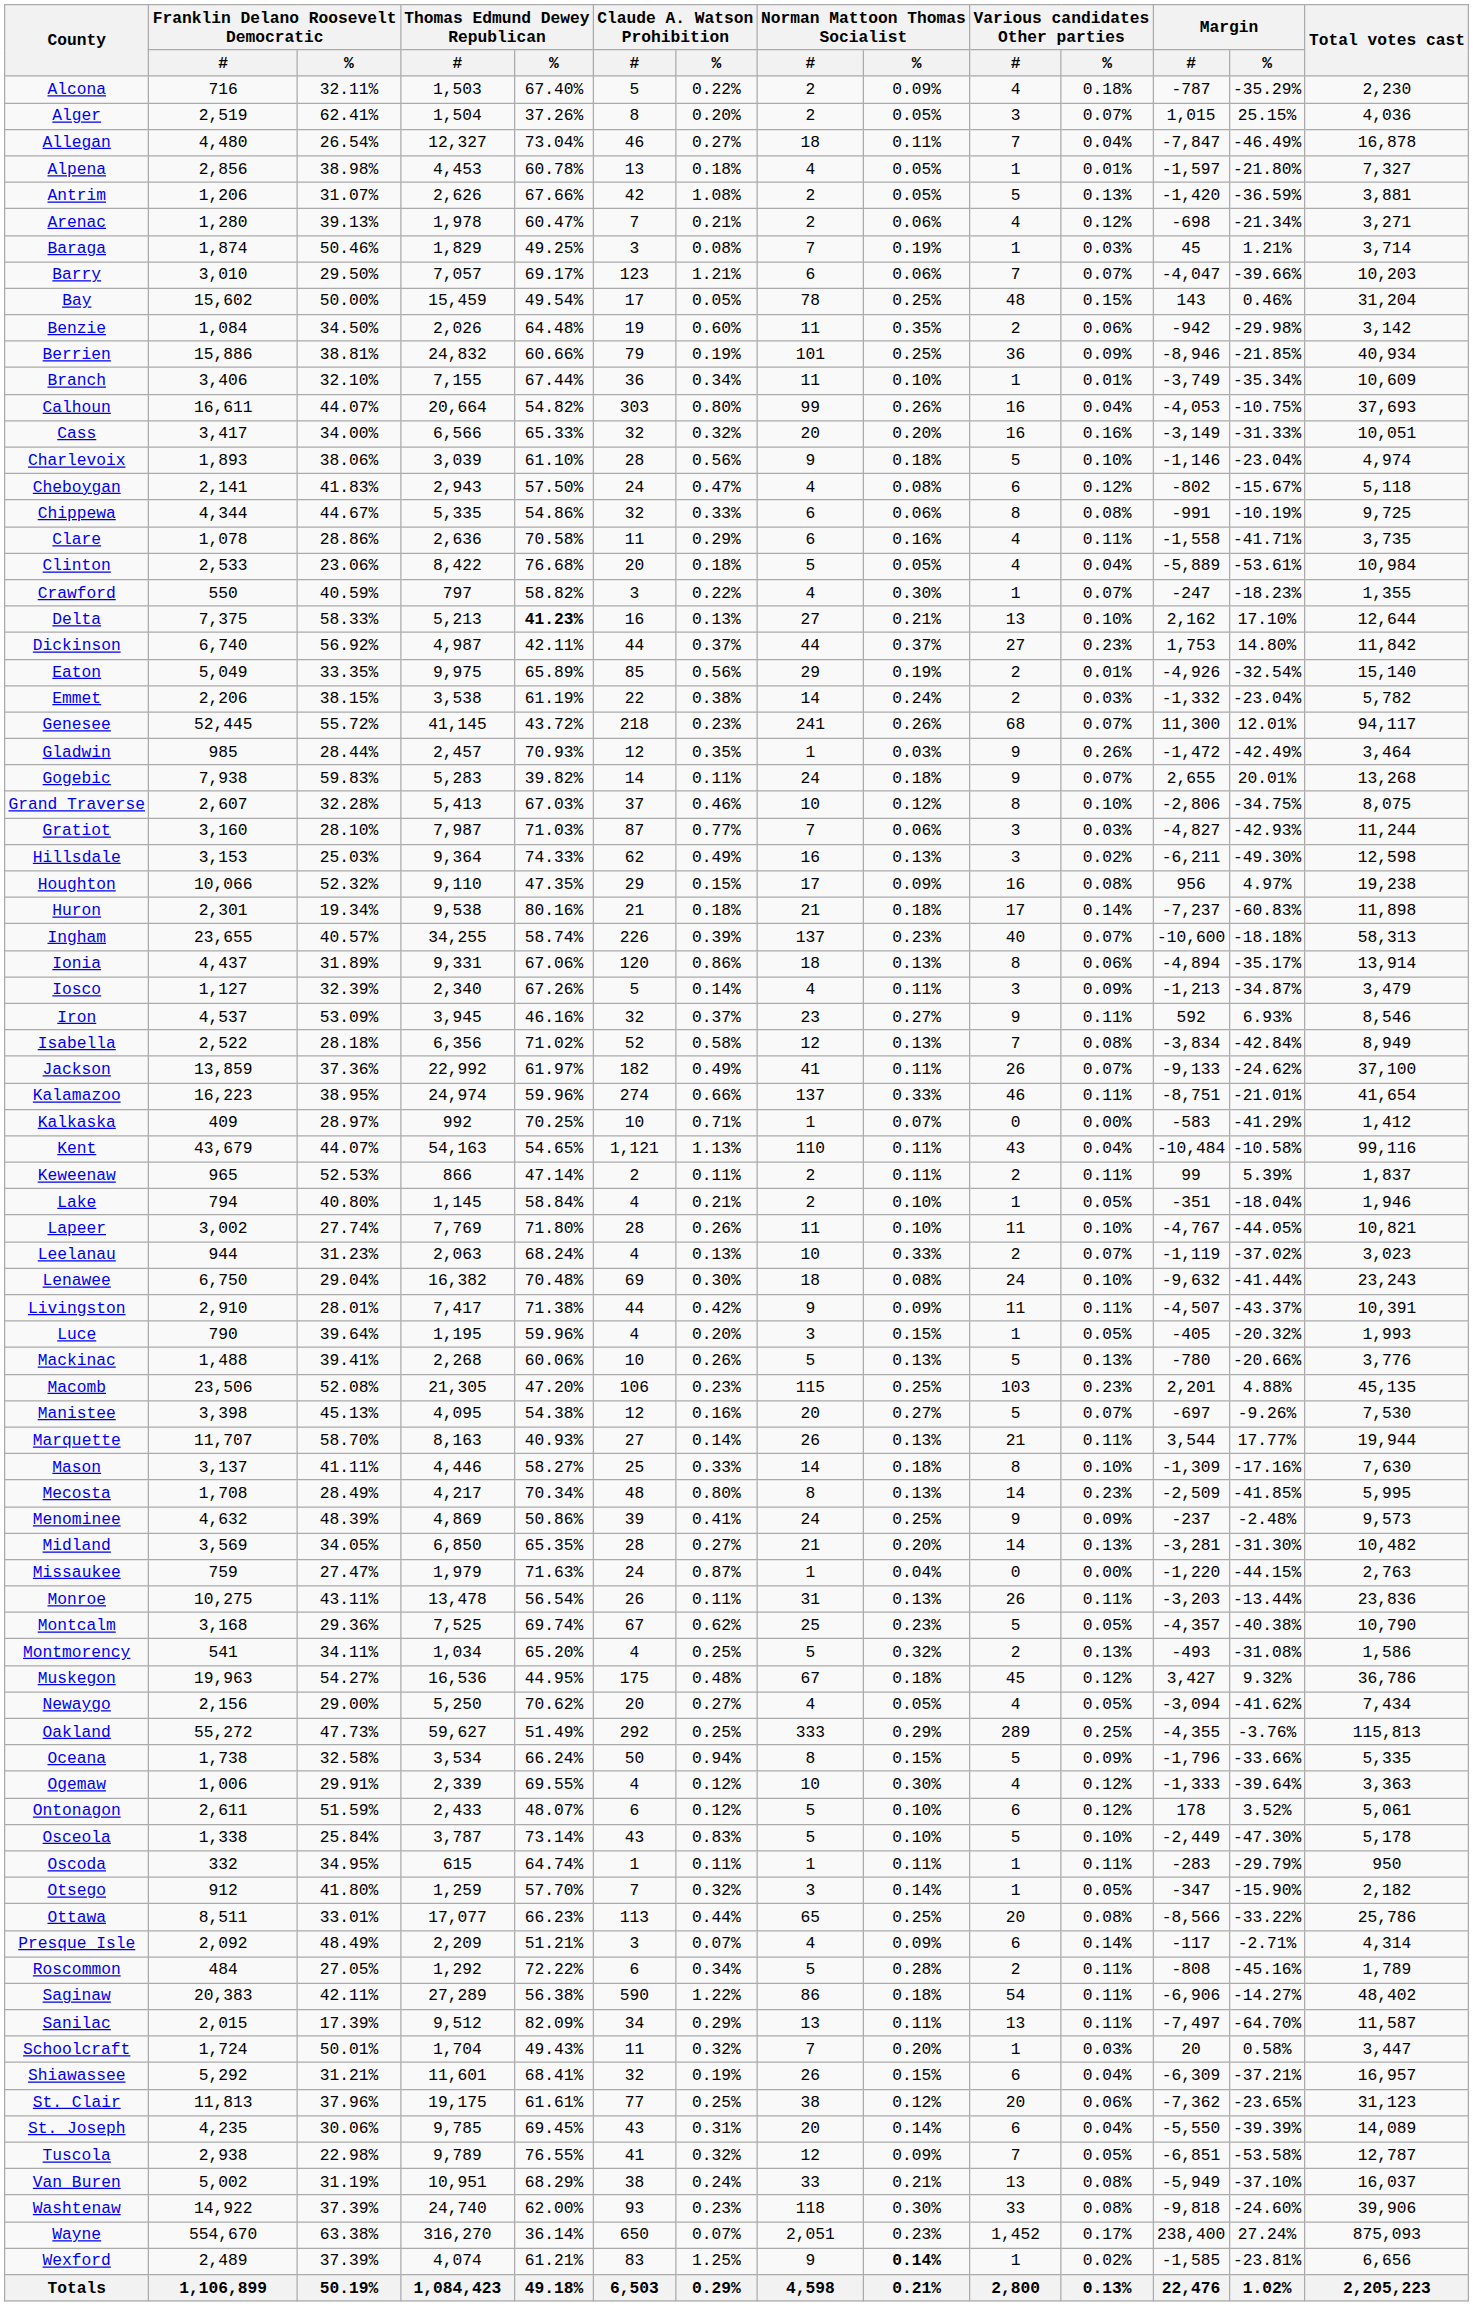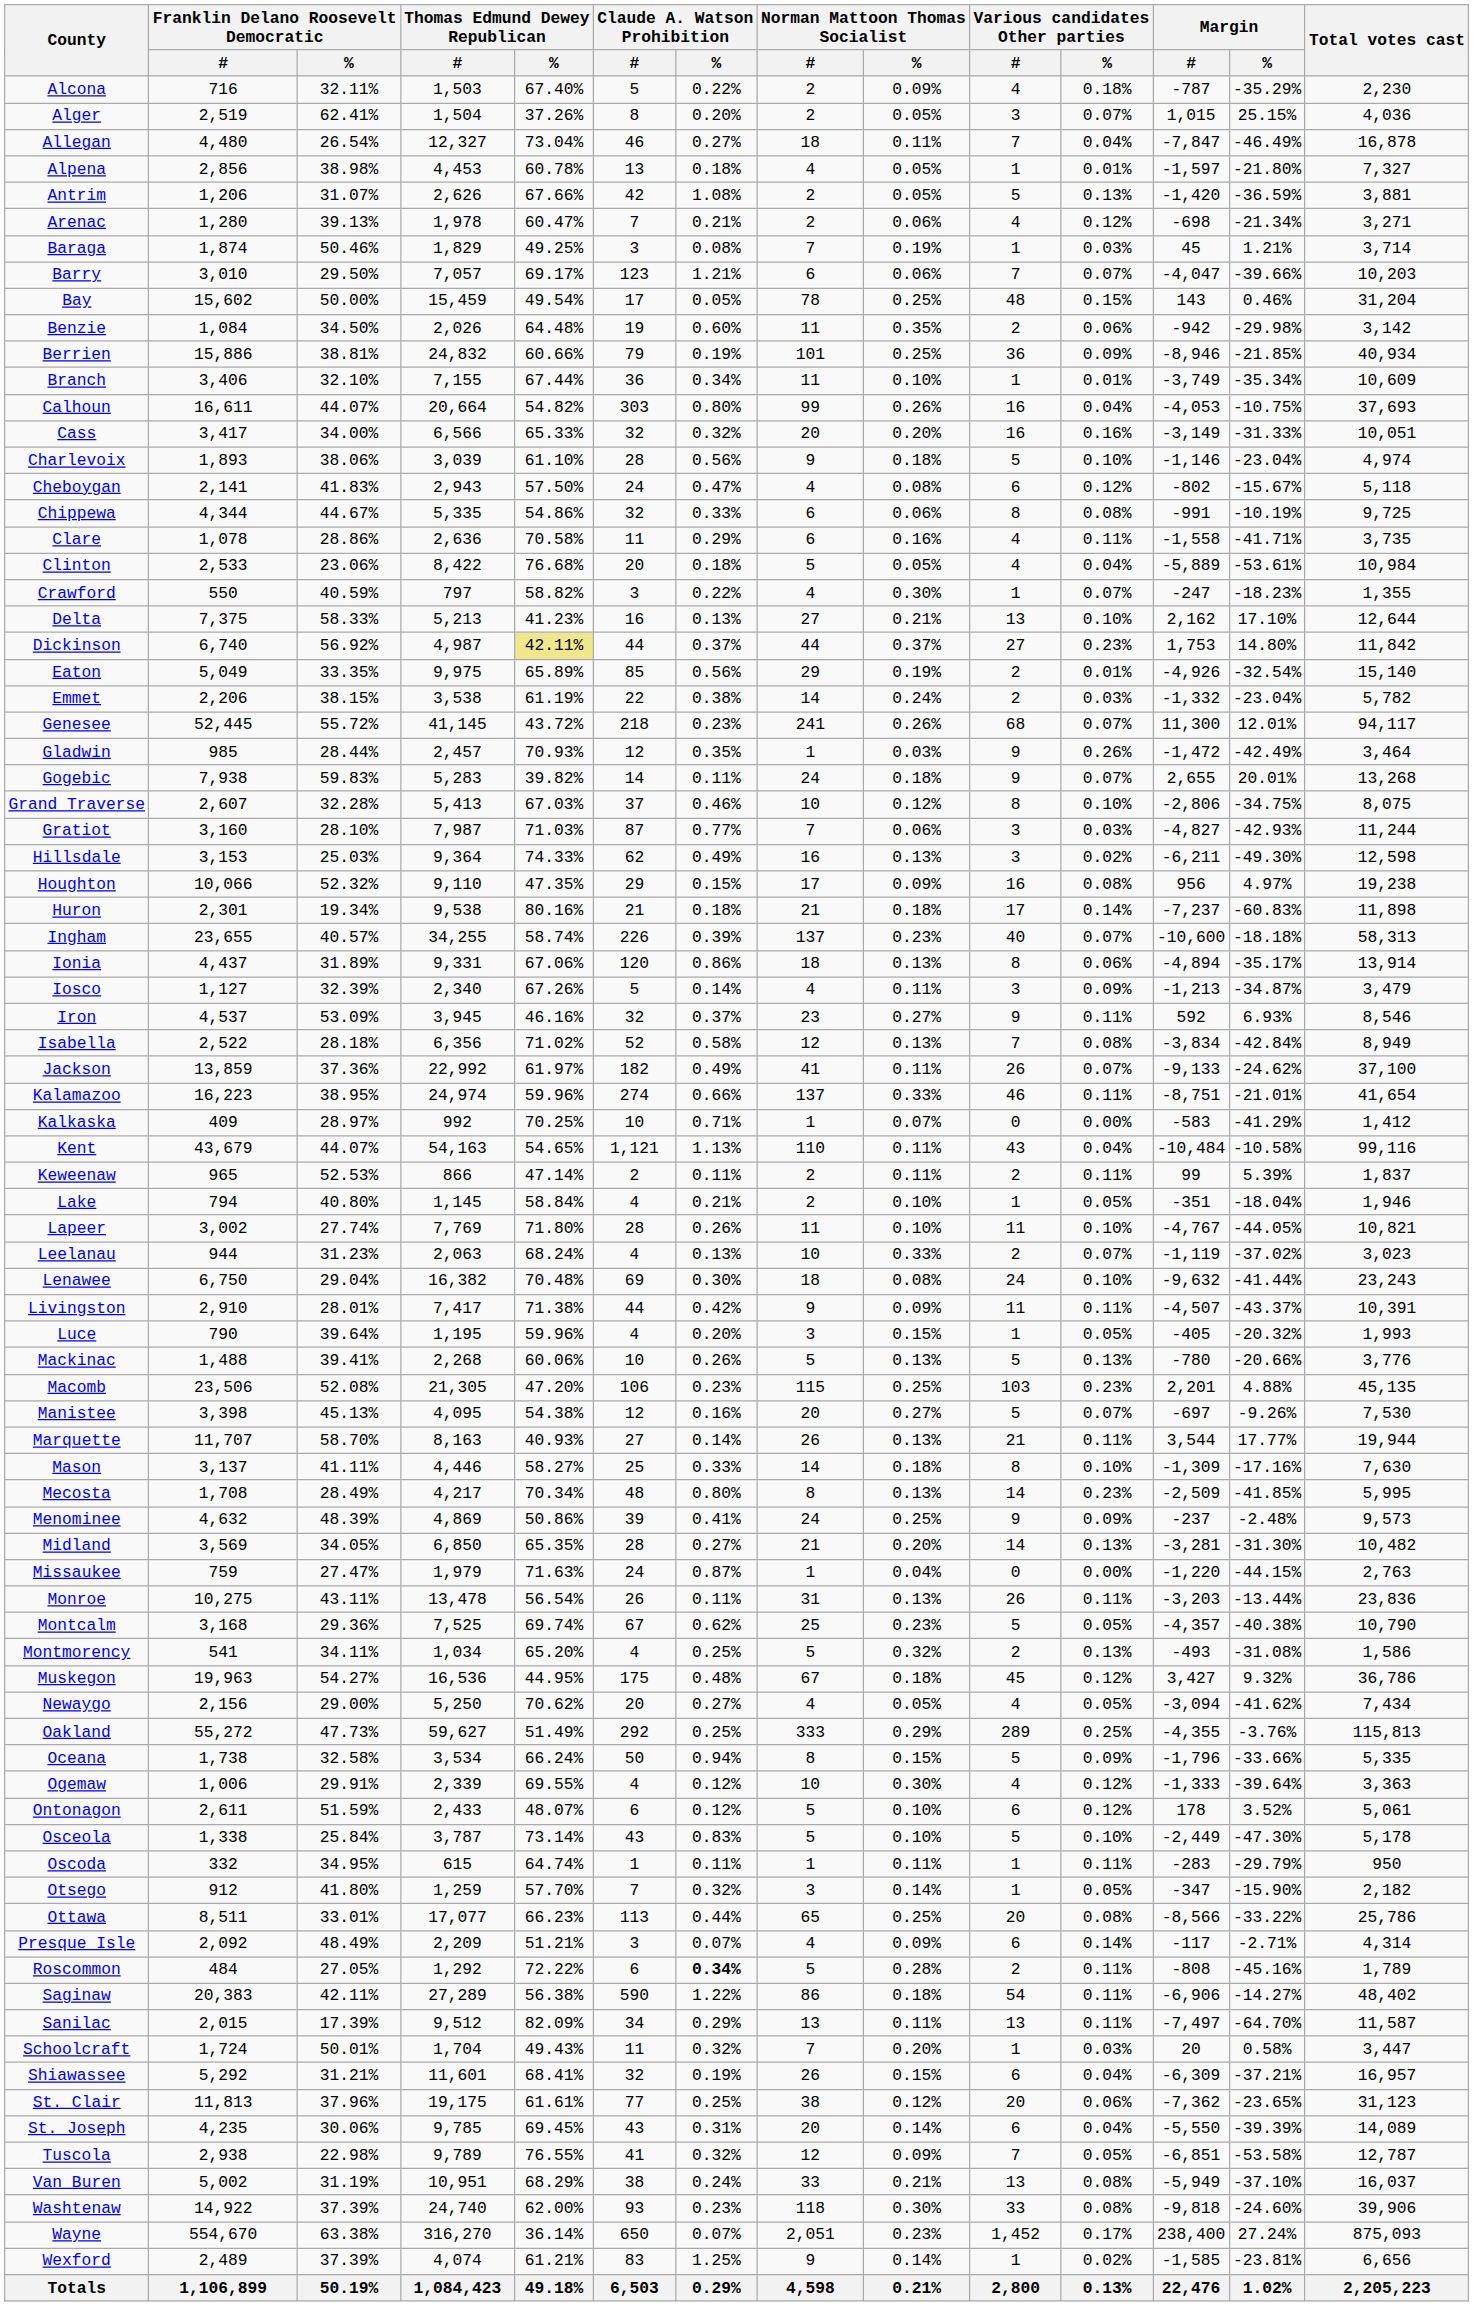(554, 619) bold -> (554, 619) normal
(554, 646) no background -> (554, 646) khaki background
(716, 1970) normal -> (716, 1970) bold
(917, 2261) bold -> (917, 2261) normal
